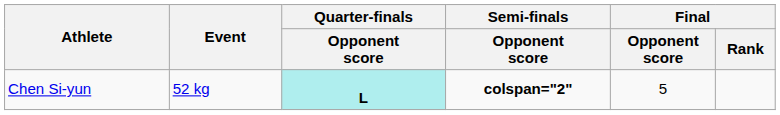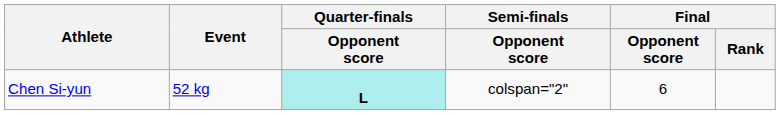(528, 90) bold -> (528, 90) normal
(663, 90) 5 -> (663, 90) 6
